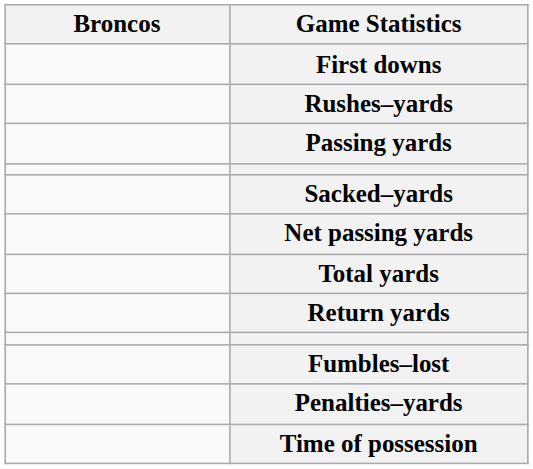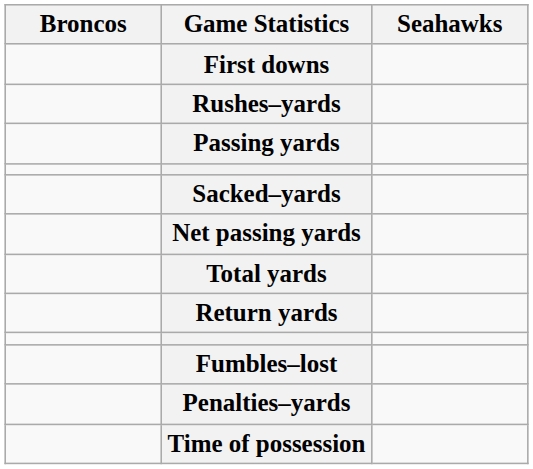+ column: (450, 24)
